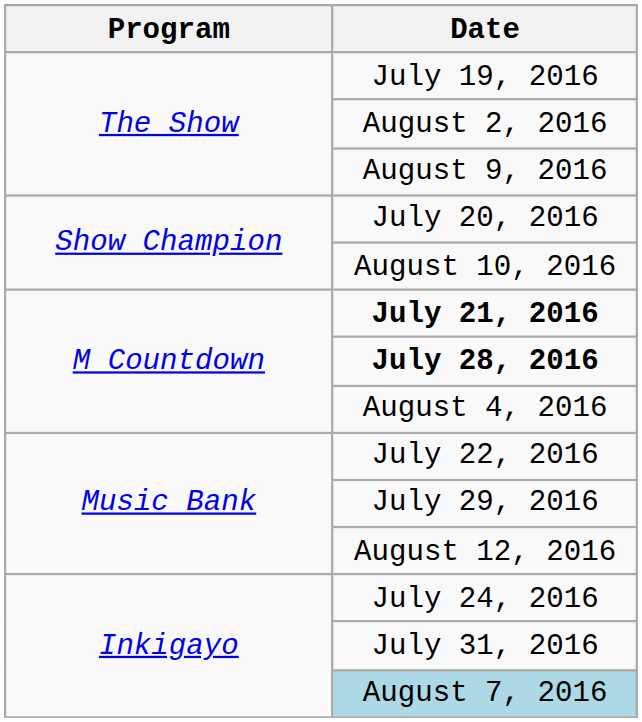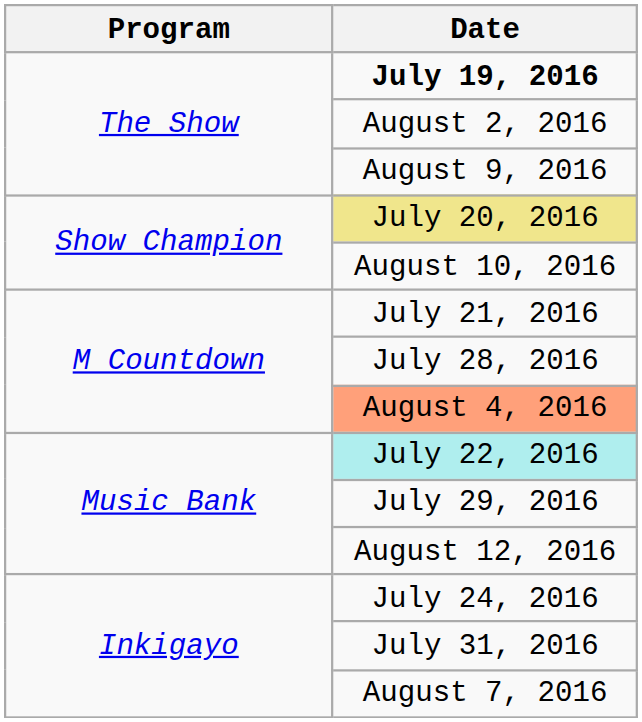(485, 76) normal -> (485, 76) bold
(485, 219) no background -> (485, 219) khaki background
(485, 314) bold -> (485, 314) normal
(485, 361) bold -> (485, 361) normal
(485, 409) no background -> (485, 409) lightsalmon background
(485, 456) no background -> (485, 456) paleturquoise background
(485, 693) lightblue background -> (485, 693) no background
